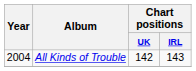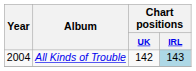(175, 58) no background -> (175, 58) lightblue background
